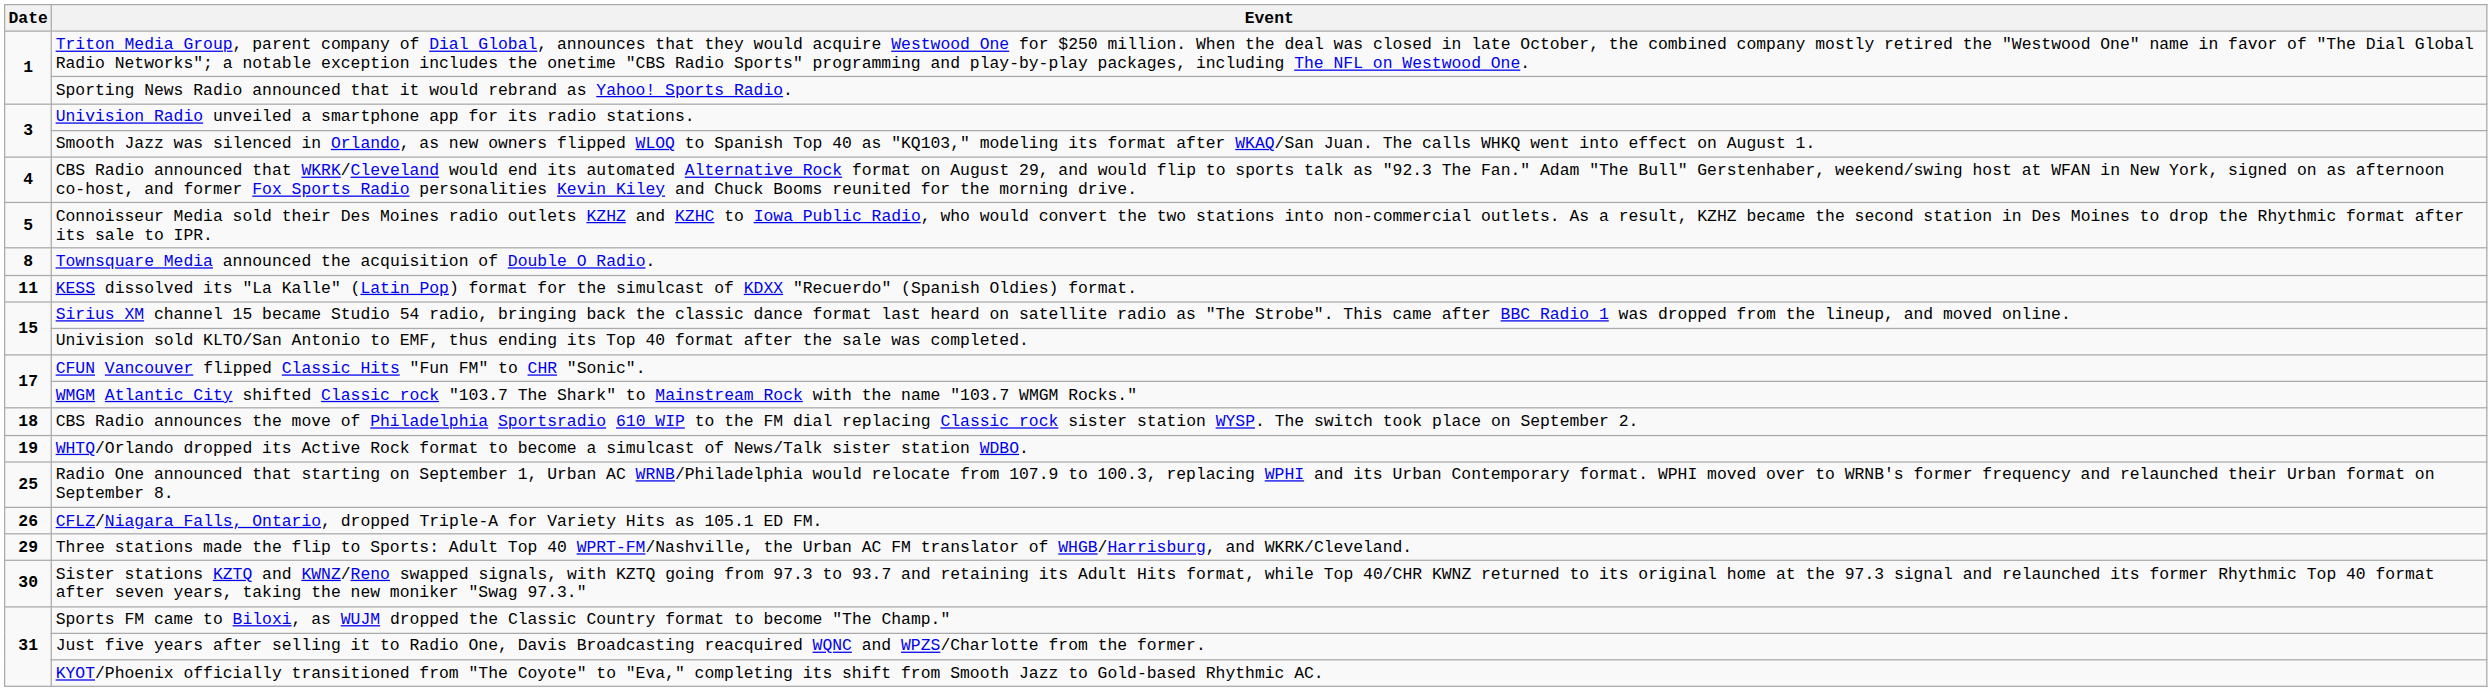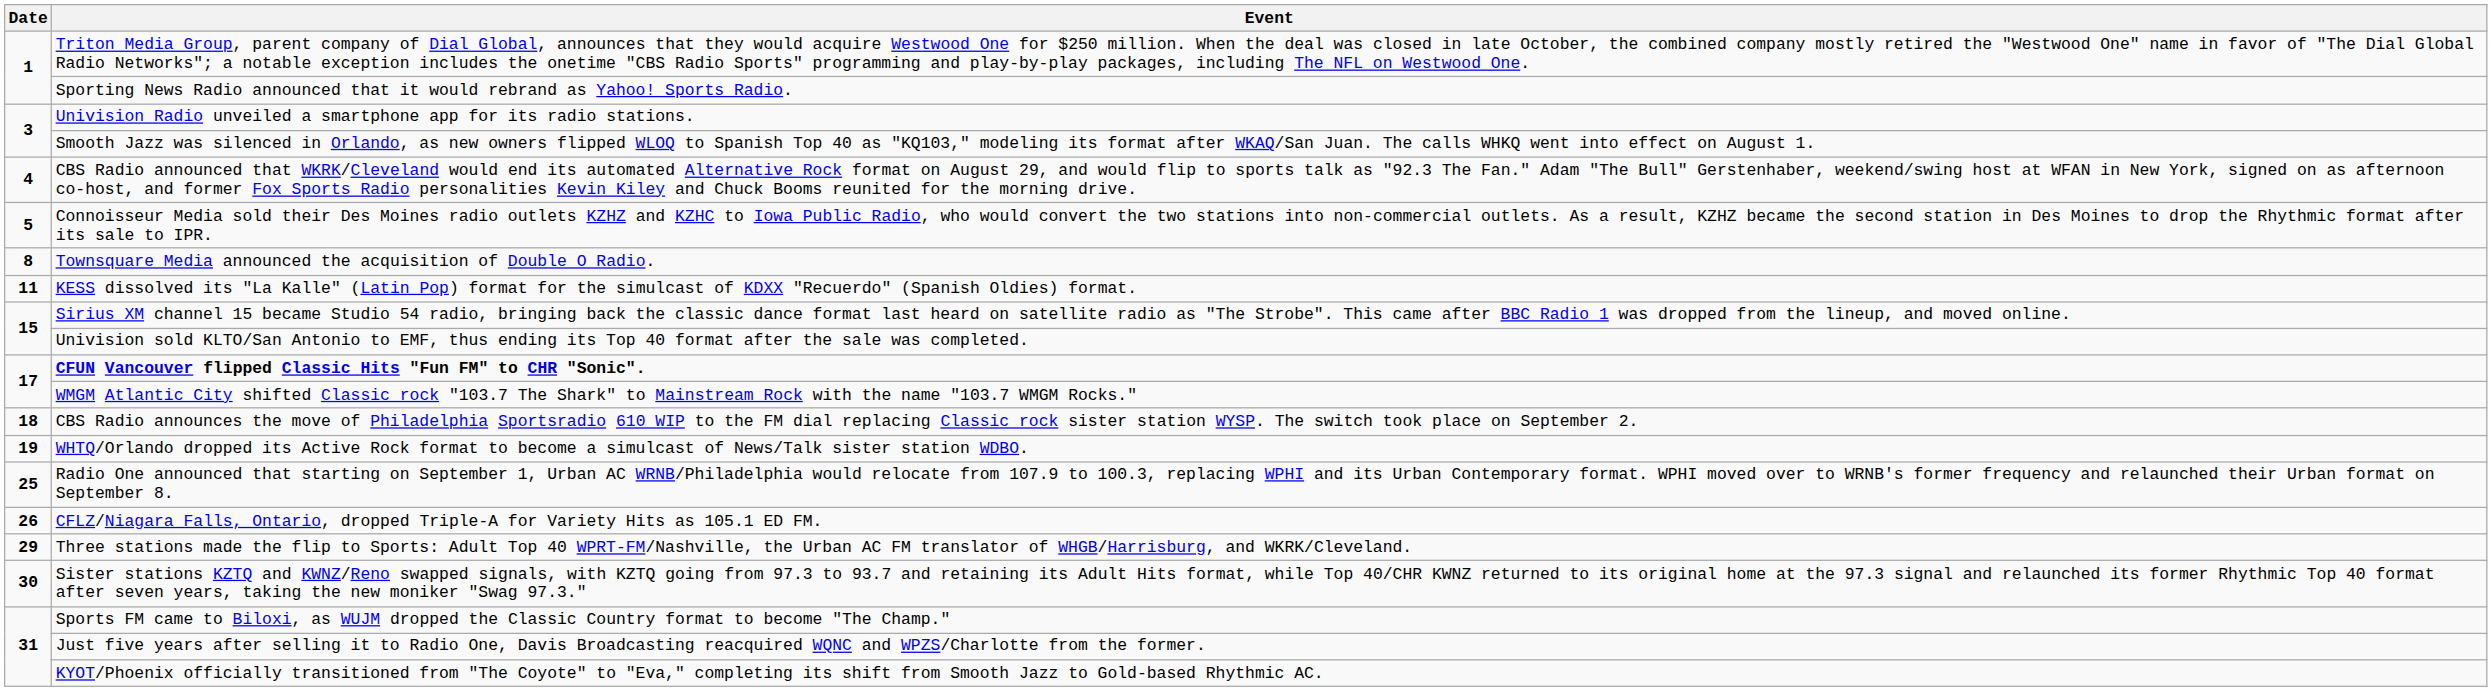(351, 368) normal -> (351, 368) bold
